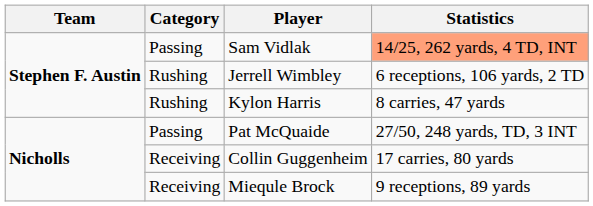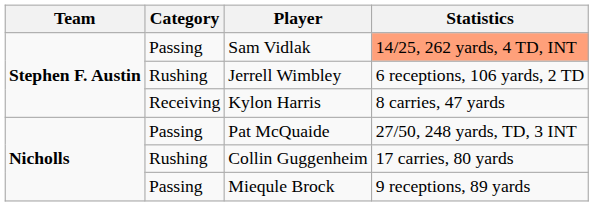(178, 102) Rushing -> (185, 102) Receiving
(185, 158) Receiving -> (178, 158) Rushing
(185, 186) Receiving -> (176, 186) Passing
